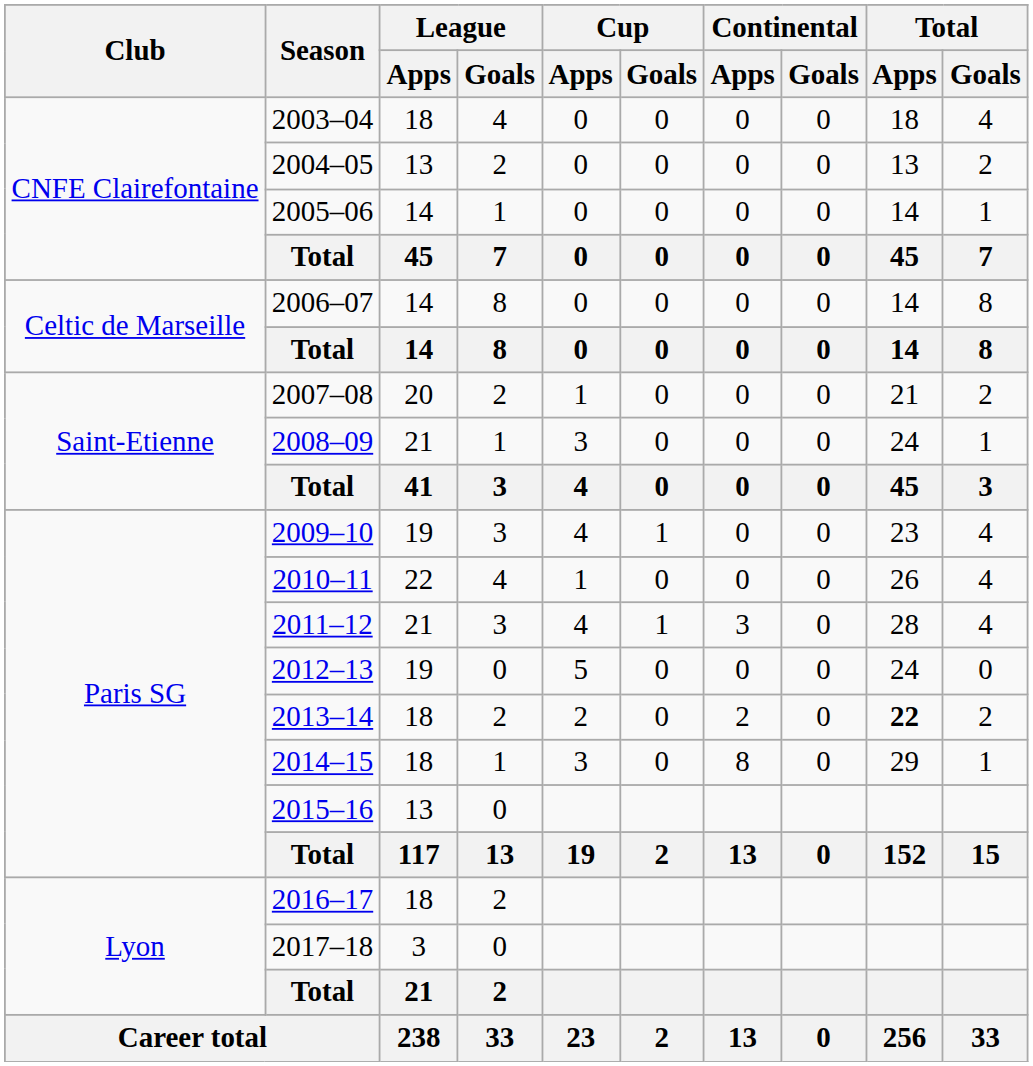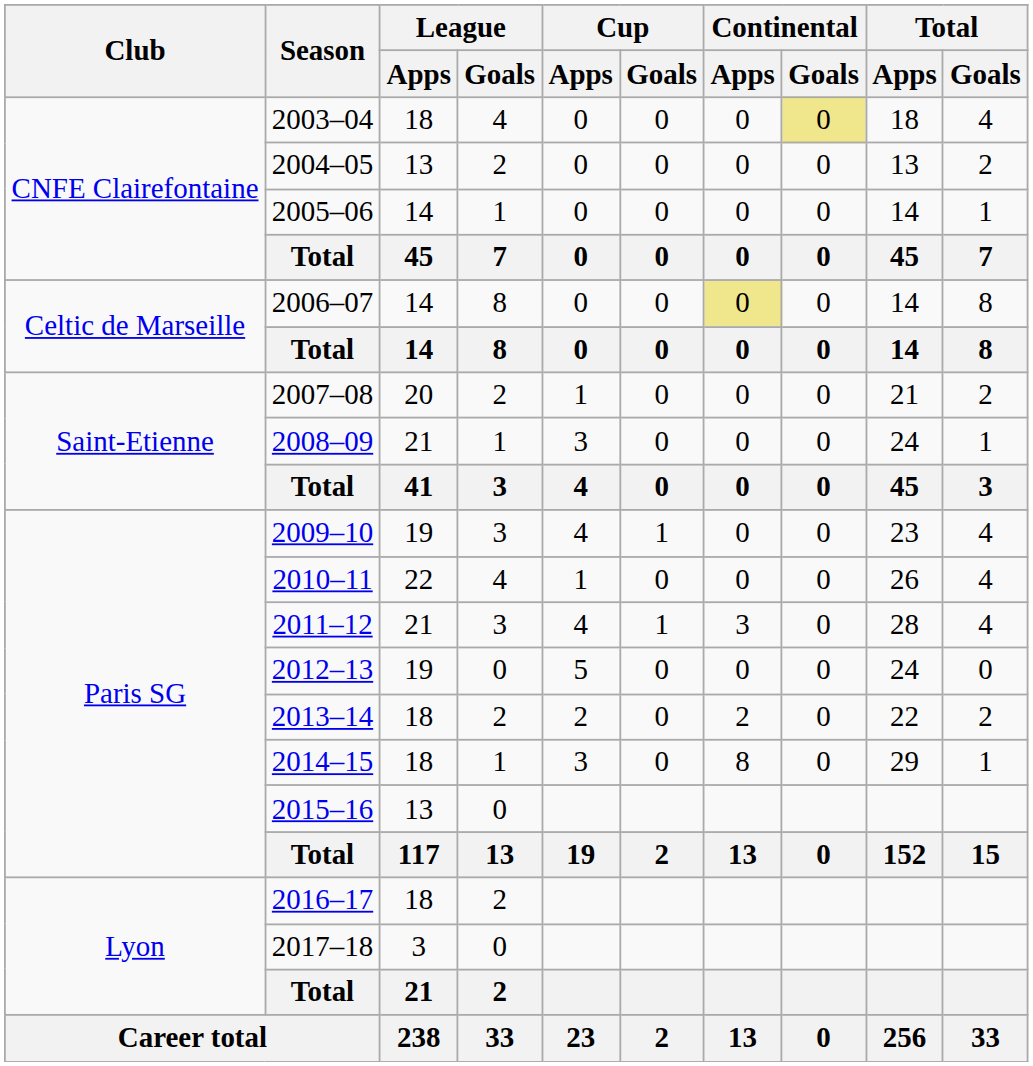(824, 119) no background -> (824, 119) khaki background
(743, 303) no background -> (743, 303) khaki background
(904, 716) bold -> (904, 716) normal
